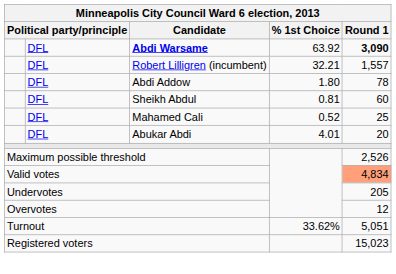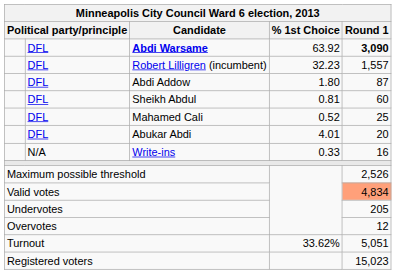(326, 65) 32.21 -> (326, 65) 32.23
(383, 83) 78 -> (383, 83) 87
+ row: (154, 152)
